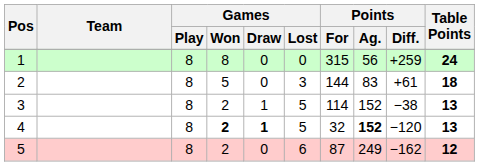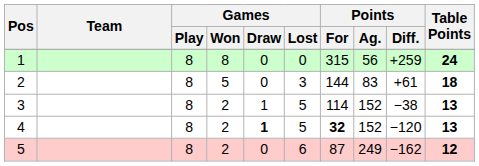(225, 127) bold -> (225, 127) normal
(337, 127) normal -> (337, 127) bold
(370, 127) bold -> (370, 127) normal
